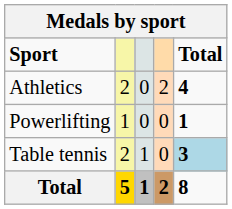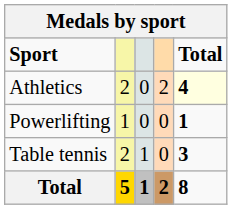(183, 88) no background -> (183, 88) lightyellow background
(183, 154) lightblue background -> (183, 154) no background
